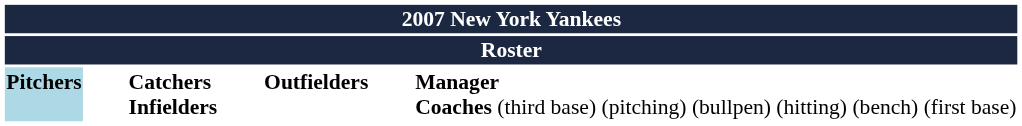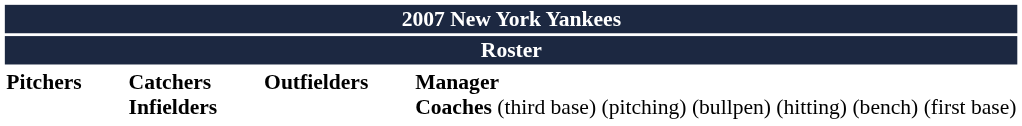(44, 81) lightblue background -> (44, 81) no background
